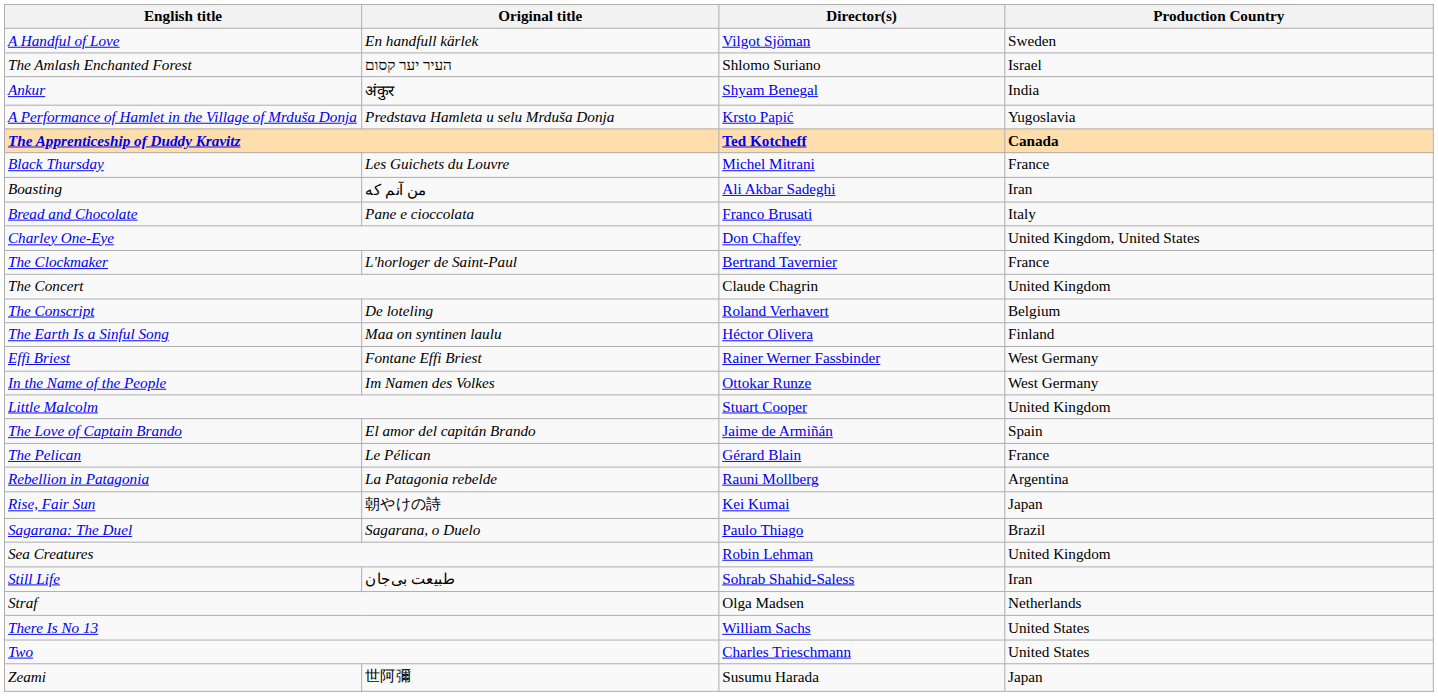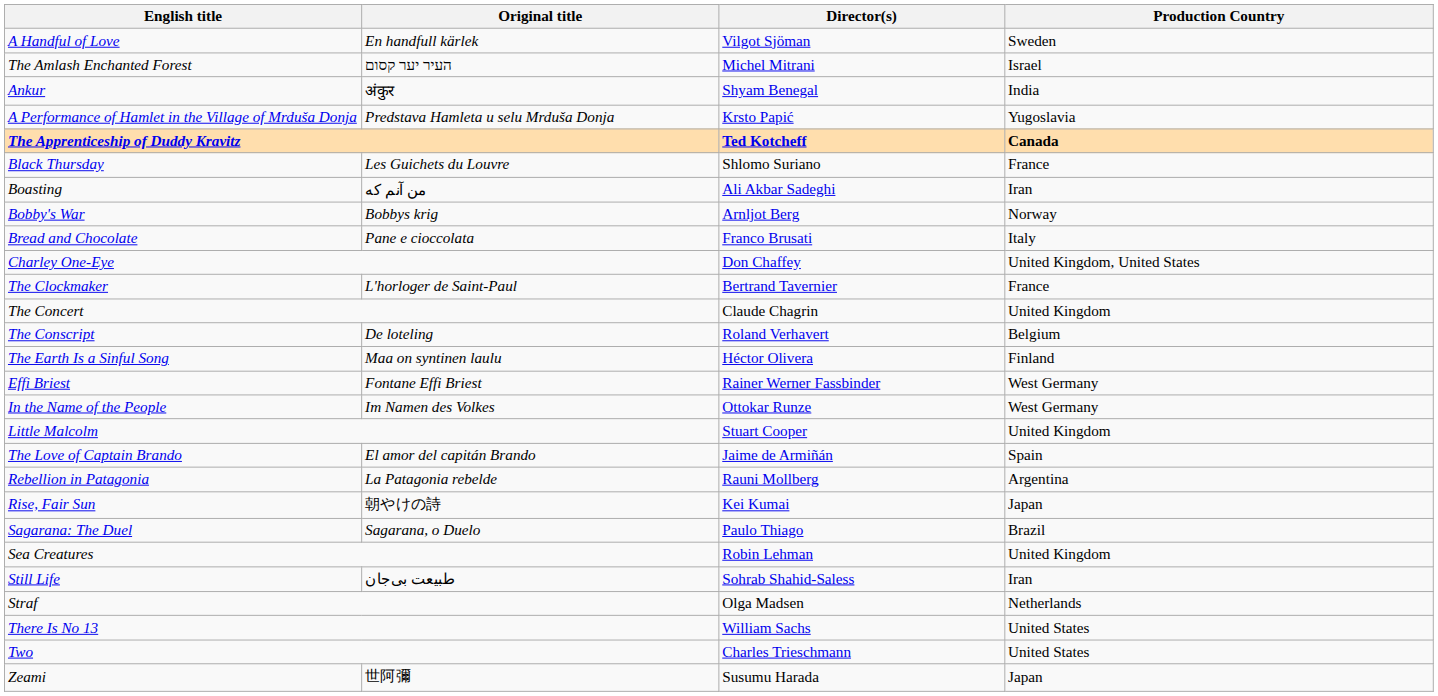(771, 64) Shlomo Suriano -> (768, 64) Michel Mitrani
(768, 164) Michel Mitrani -> (771, 164) Shlomo Suriano
+ row: (46, 214)
- row: (44, 455)
